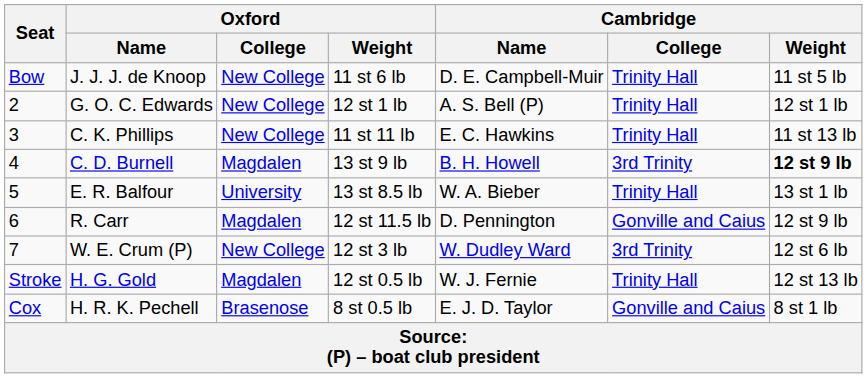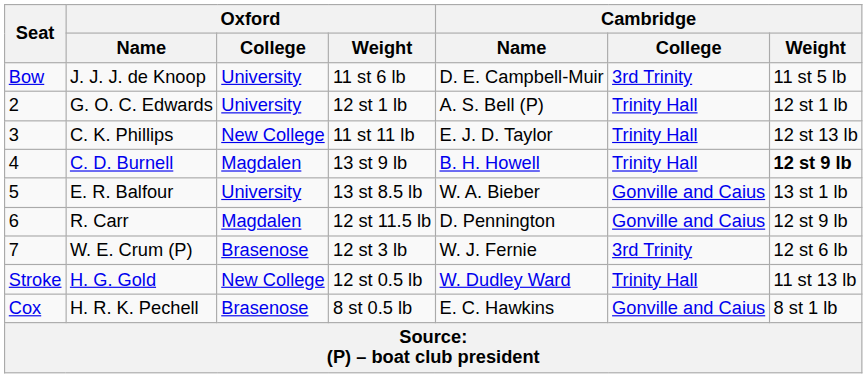(273, 76) New College -> (261, 76) University
(655, 76) Trinity Hall -> (652, 76) 3rd Trinity
(273, 105) New College -> (261, 105) University
(497, 134) E. C. Hawkins -> (496, 134) E. J. D. Taylor
(815, 134) 11 st 13 lb -> (816, 134) 12 st 13 lb
(652, 163) 3rd Trinity -> (655, 163) Trinity Hall
(655, 192) Trinity Hall -> (689, 192) Gonville and Caius
(273, 250) New College -> (265, 250) Brasenose
(505, 250) W. Dudley Ward -> (488, 250) W. J. Fernie
(261, 279) Magdalen -> (273, 279) New College
(488, 279) W. J. Fernie -> (505, 279) W. Dudley Ward
(816, 279) 12 st 13 lb -> (815, 279) 11 st 13 lb
(496, 308) E. J. D. Taylor -> (497, 308) E. C. Hawkins
